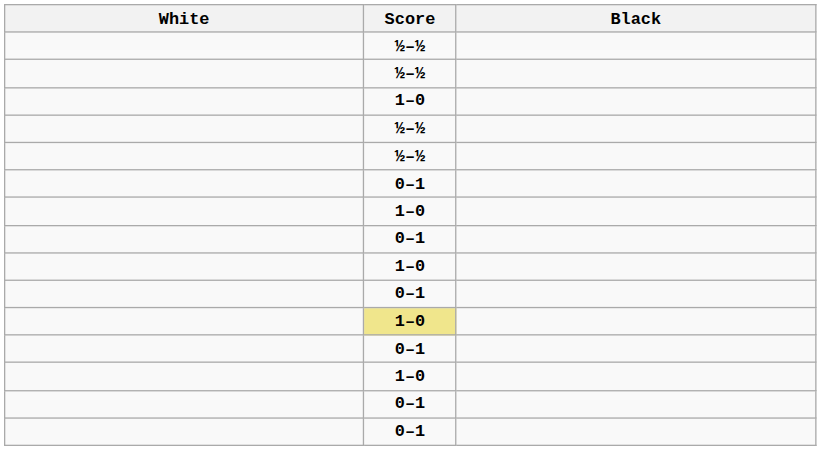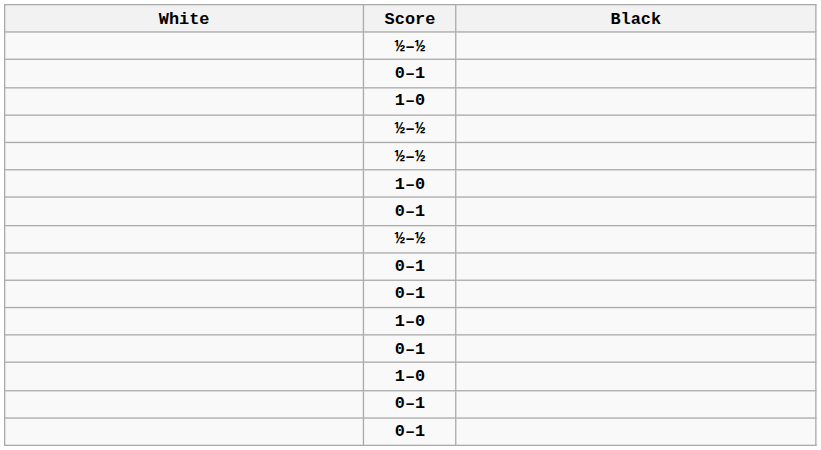(410, 74) ½–½ -> (410, 74) 0–1
(410, 184) 0–1 -> (410, 184) 1–0
(410, 211) 1–0 -> (410, 211) 0–1
(410, 239) 0–1 -> (410, 239) ½–½
(410, 266) 1–0 -> (410, 266) 0–1
(410, 321) khaki background -> (410, 321) no background
